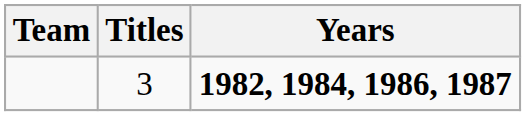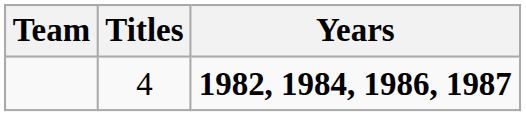(144, 82) 3 -> (144, 82) 4
